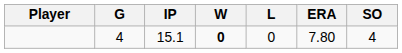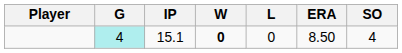(120, 37) no background -> (120, 37) paleturquoise background
(322, 37) 7.80 -> (322, 37) 8.50
